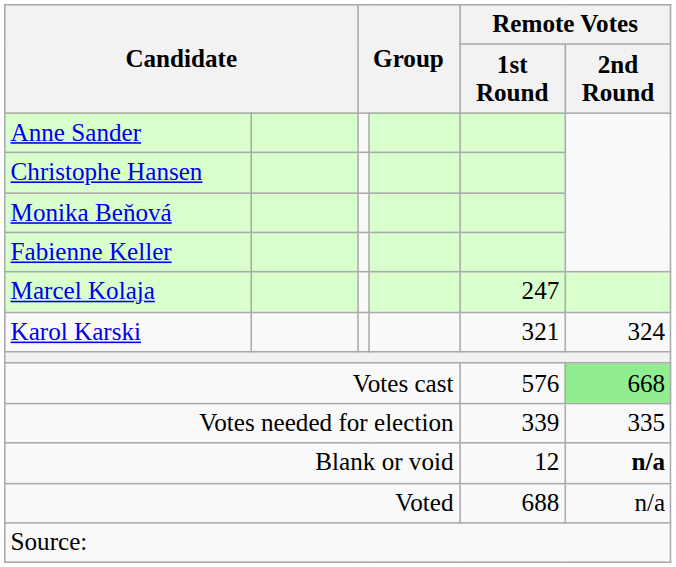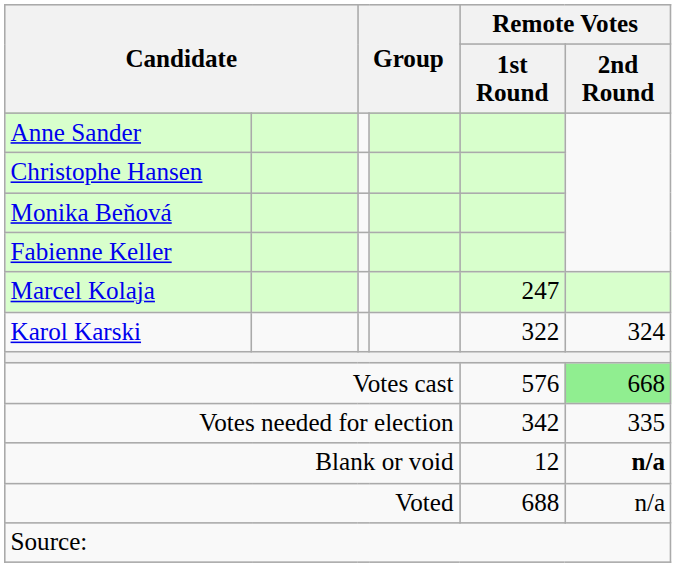(540, 331) 321 -> (540, 331) 322
(540, 422) 339 -> (540, 422) 342
